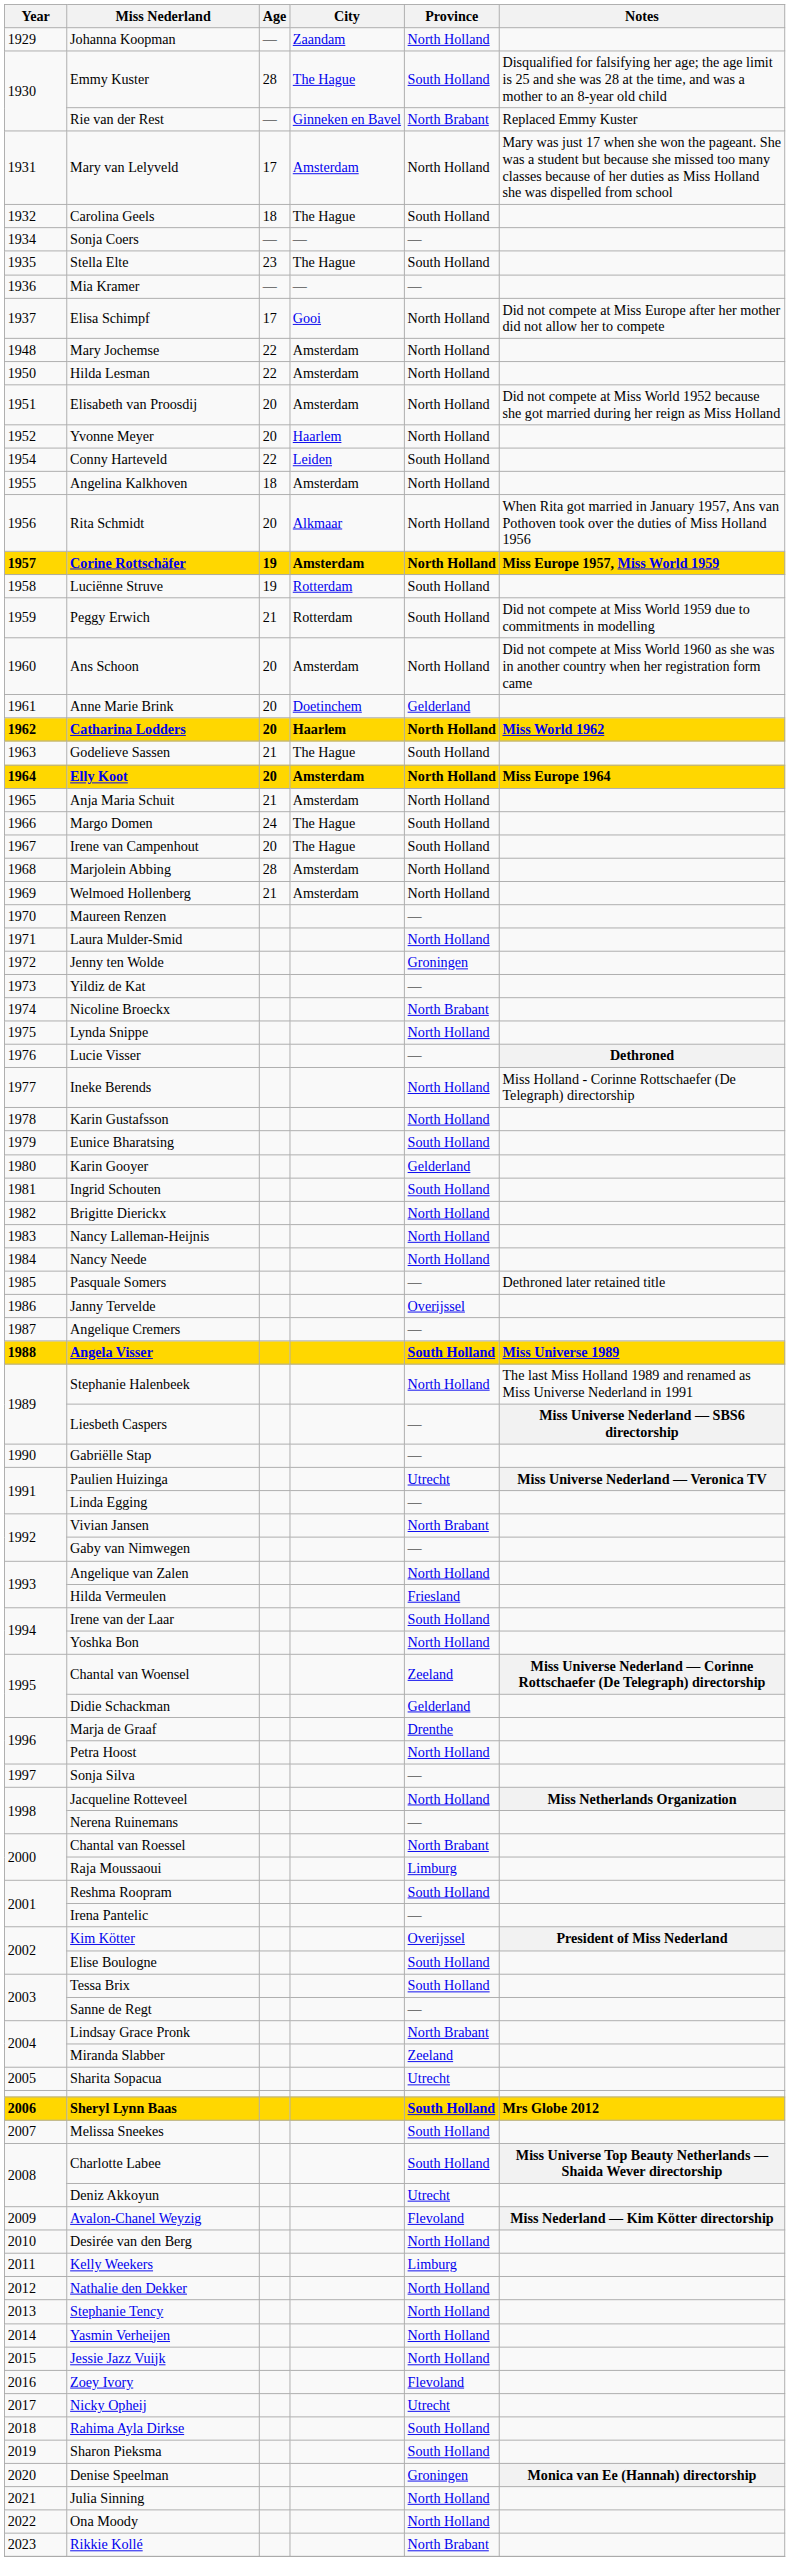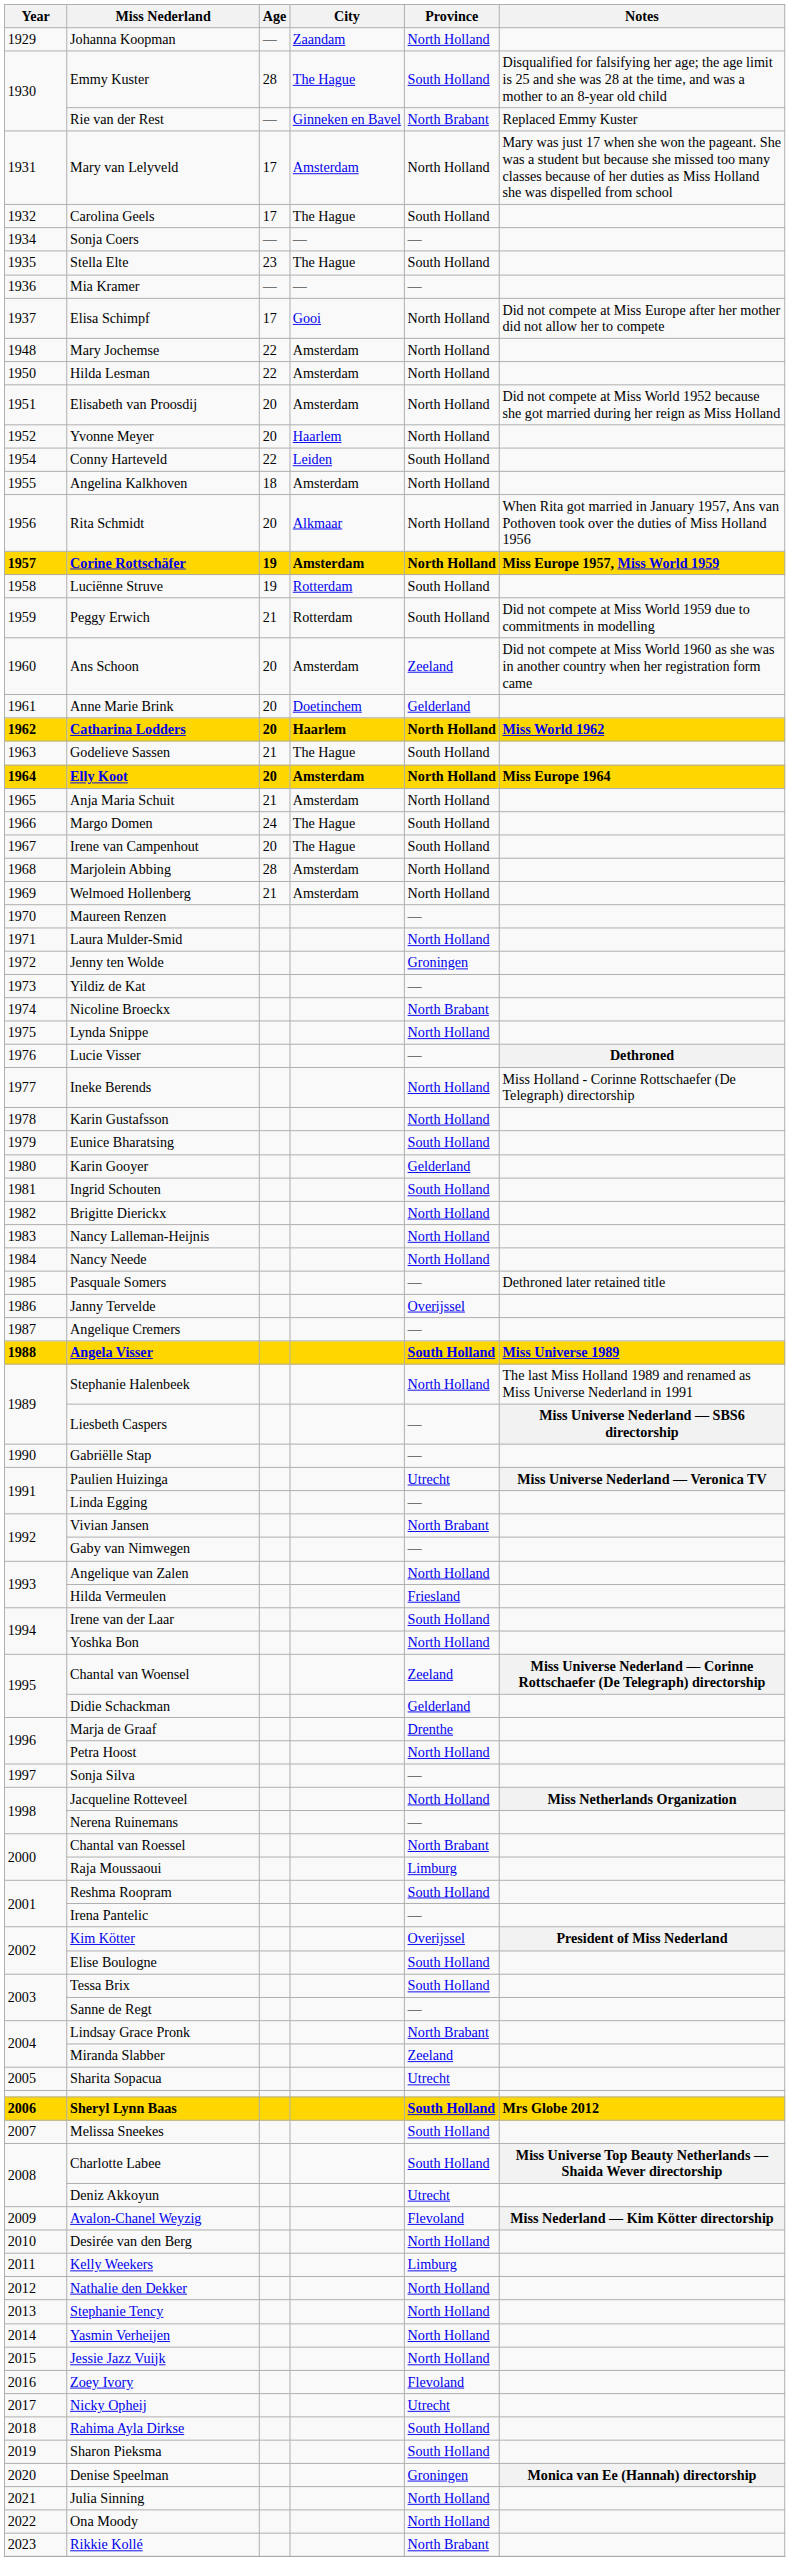(270, 216) 18 -> (270, 216) 17
(449, 666) North Holland -> (430, 666) Zeeland
